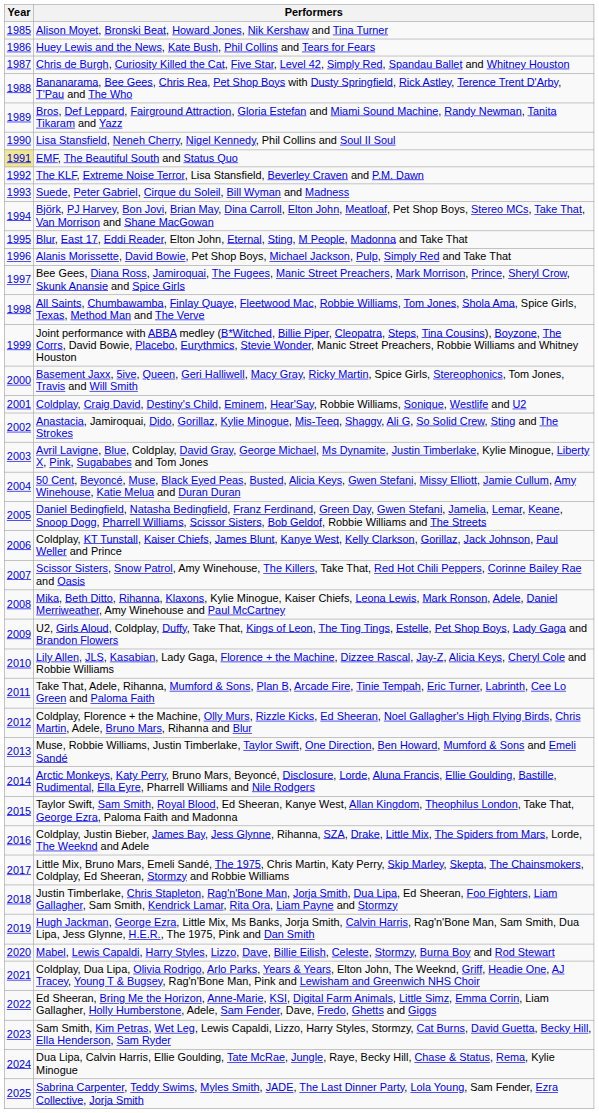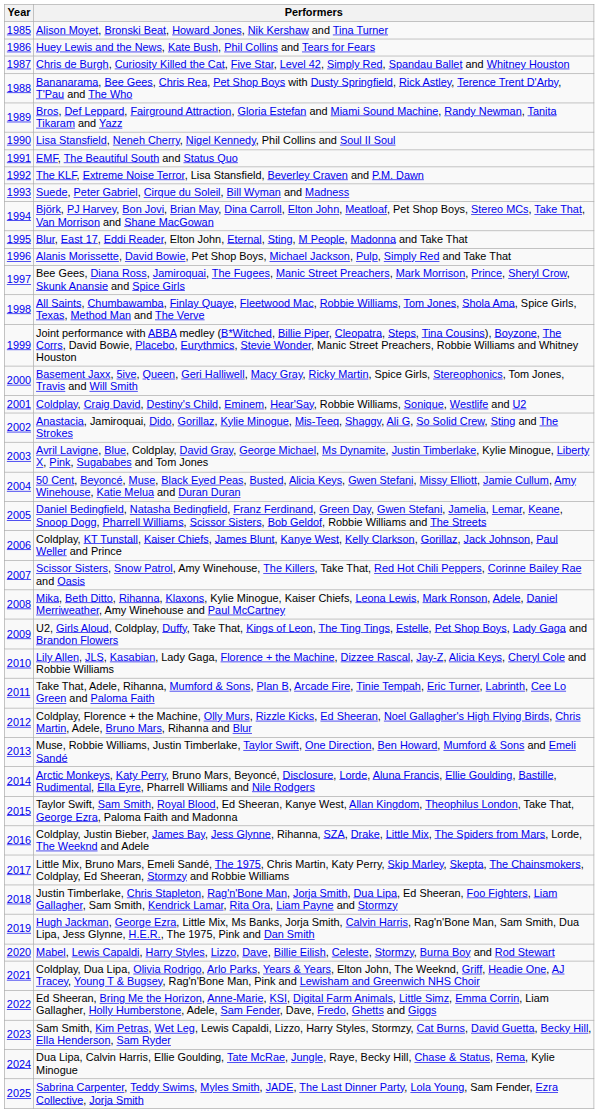(19, 158) khaki background -> (19, 158) no background
